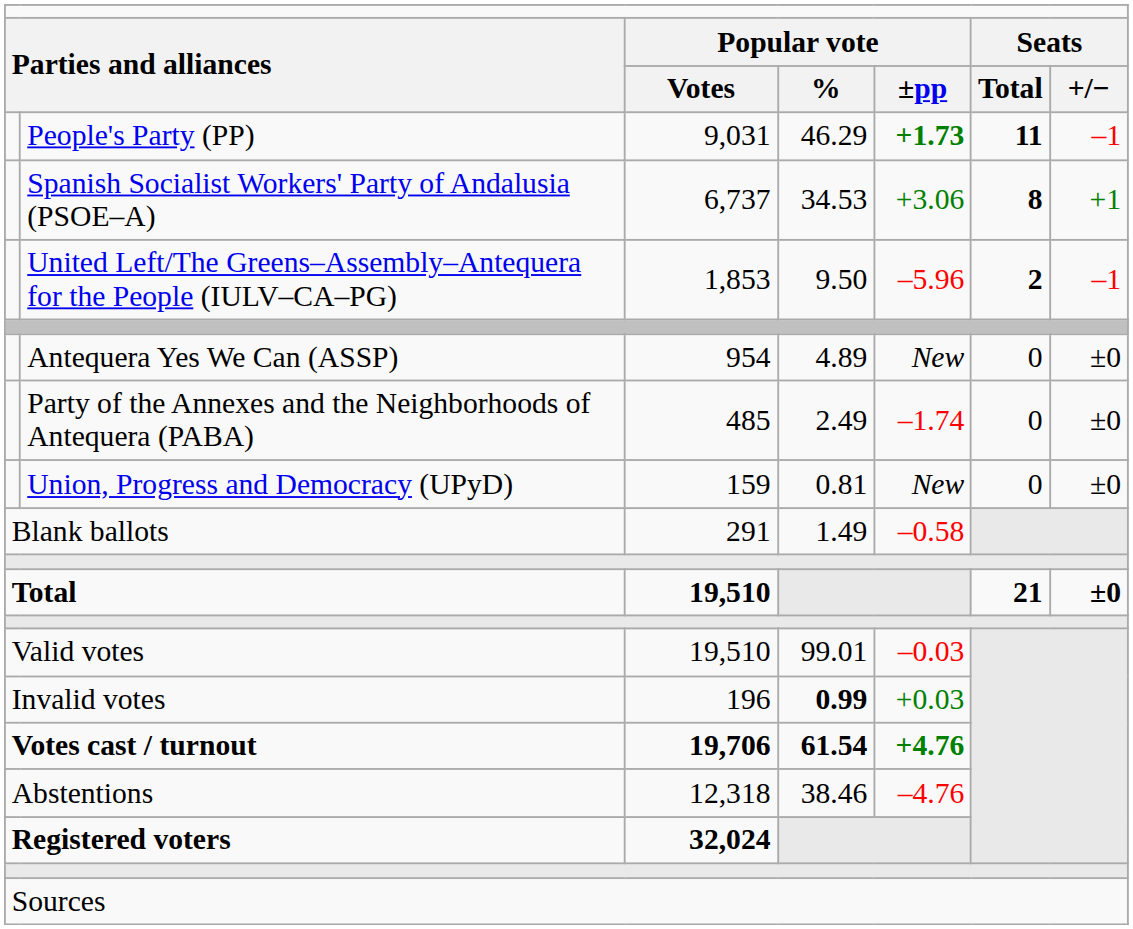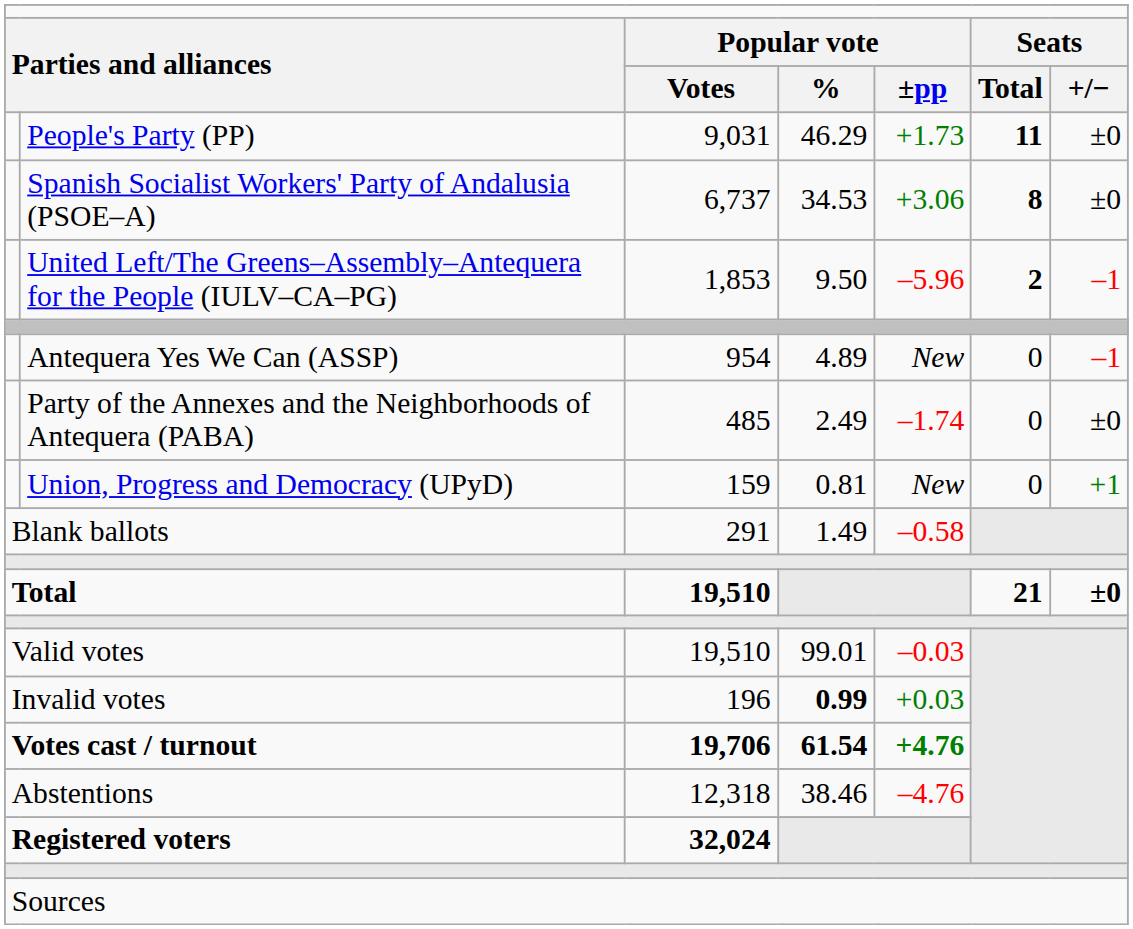(930, 135) bold -> (930, 135) normal
(1106, 135) –1 -> (1106, 135) ±0
(1105, 199) +1 -> (1106, 199) ±0
(1106, 356) ±0 -> (1106, 356) –1
(1106, 483) ±0 -> (1105, 483) +1
